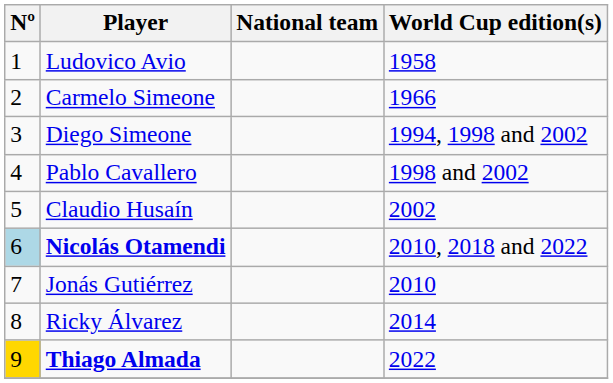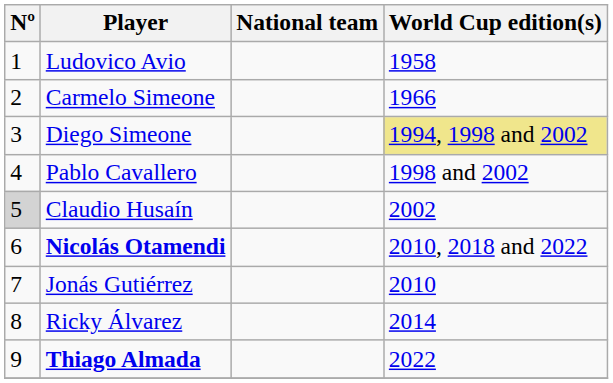(488, 135) no background -> (488, 135) khaki background
(16, 209) no background -> (16, 209) lightgrey background
(16, 246) lightblue background -> (16, 246) no background
(16, 358) gold background -> (16, 358) no background
